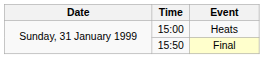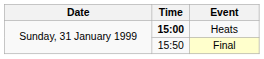(171, 29) normal -> (171, 29) bold
